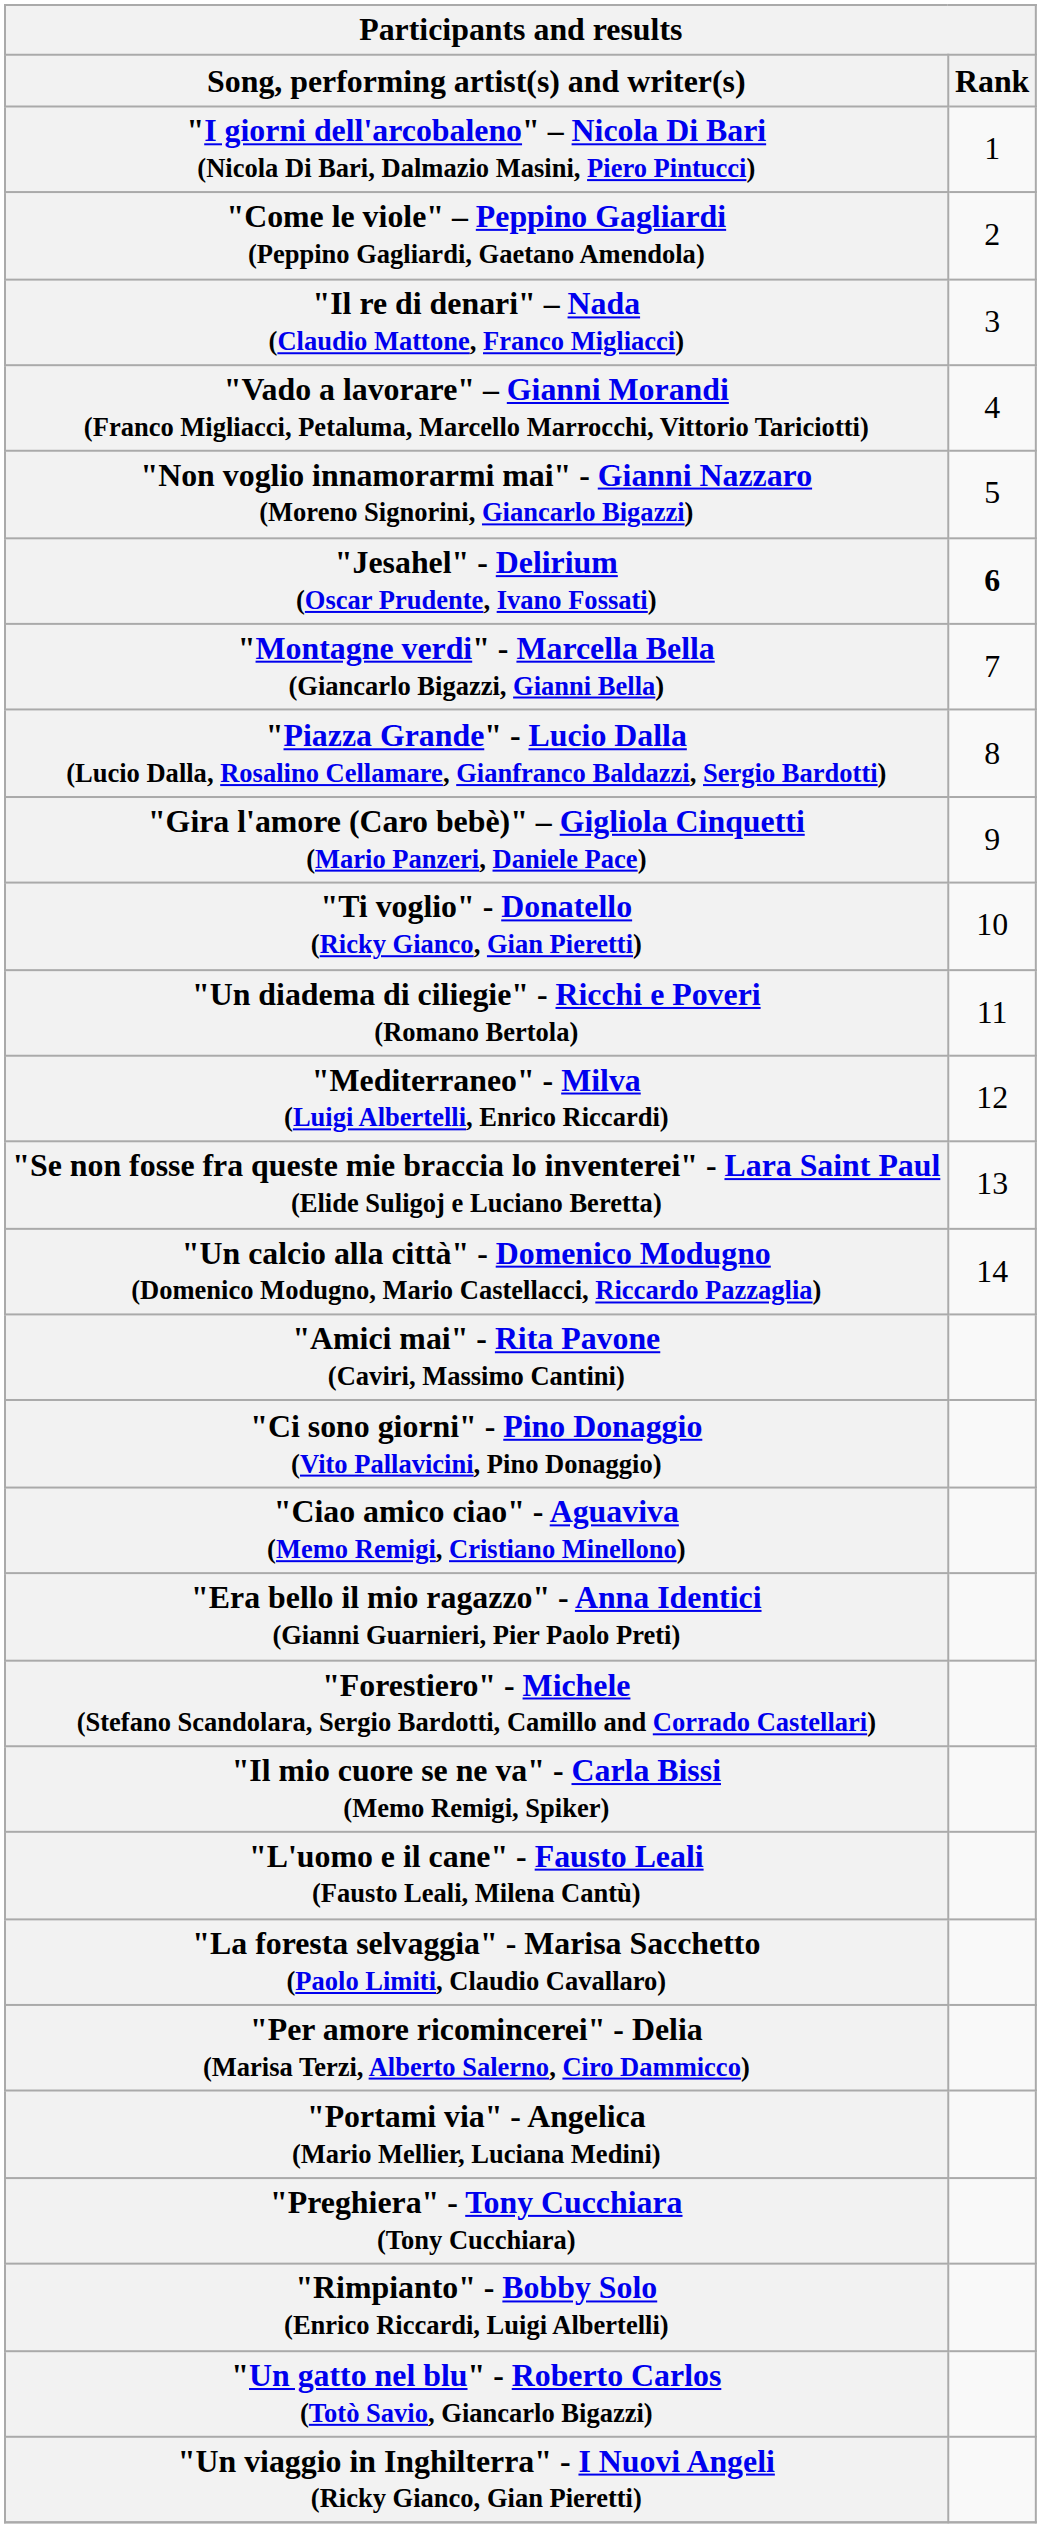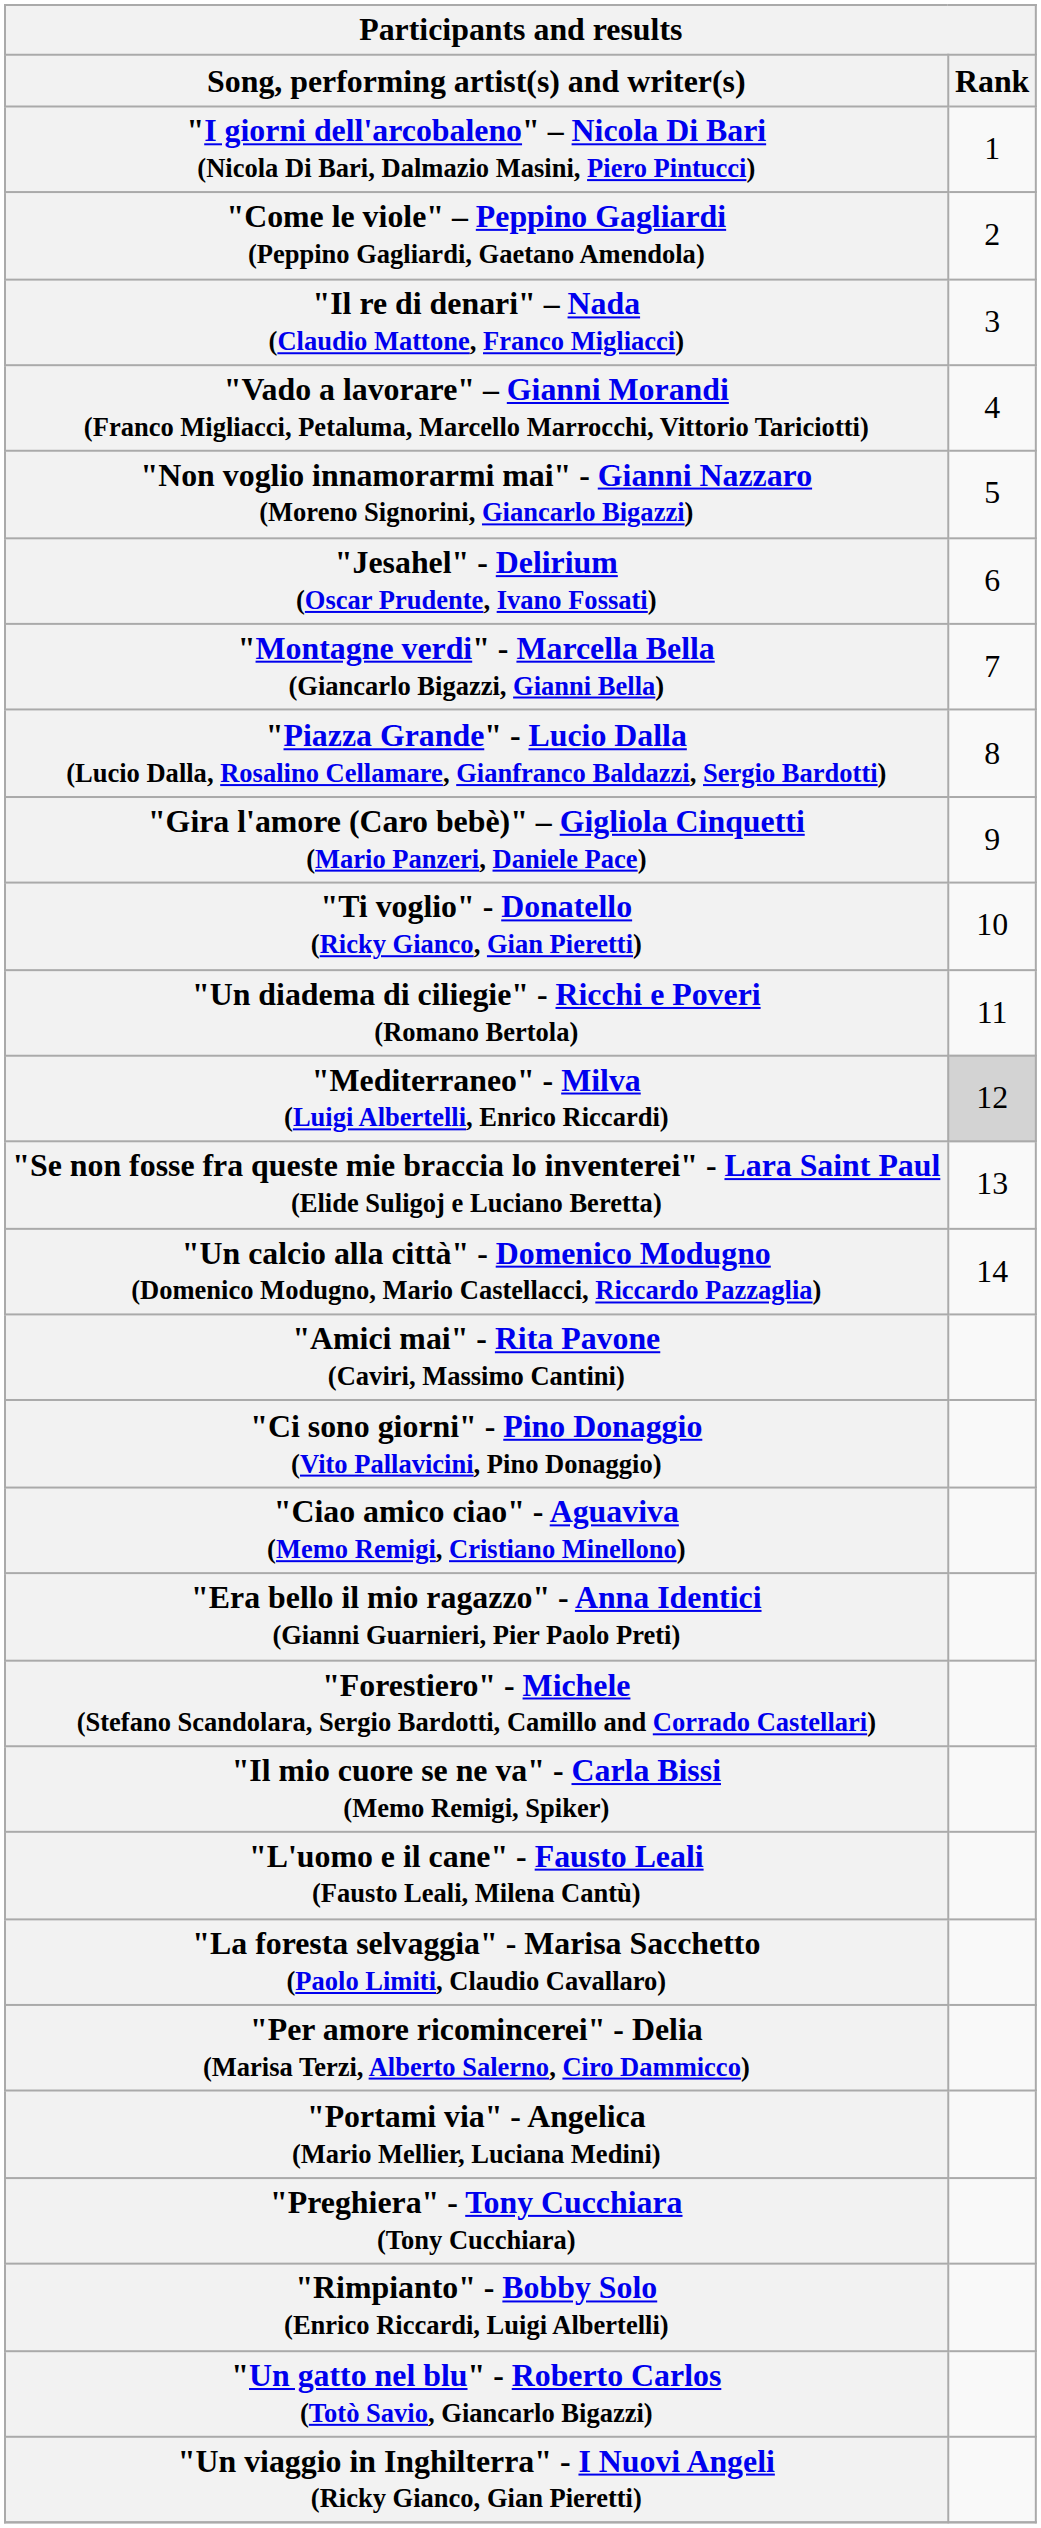(992, 580) bold -> (992, 580) normal
(992, 1098) no background -> (992, 1098) lightgrey background
